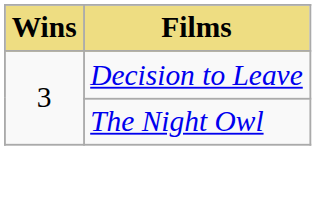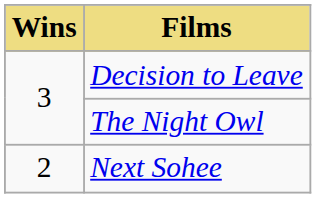+ row: (156, 167)
